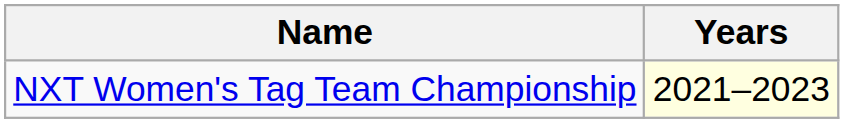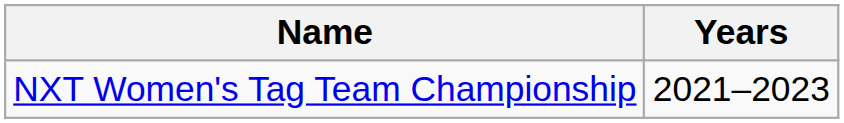(741, 88) lightyellow background -> (741, 88) no background
